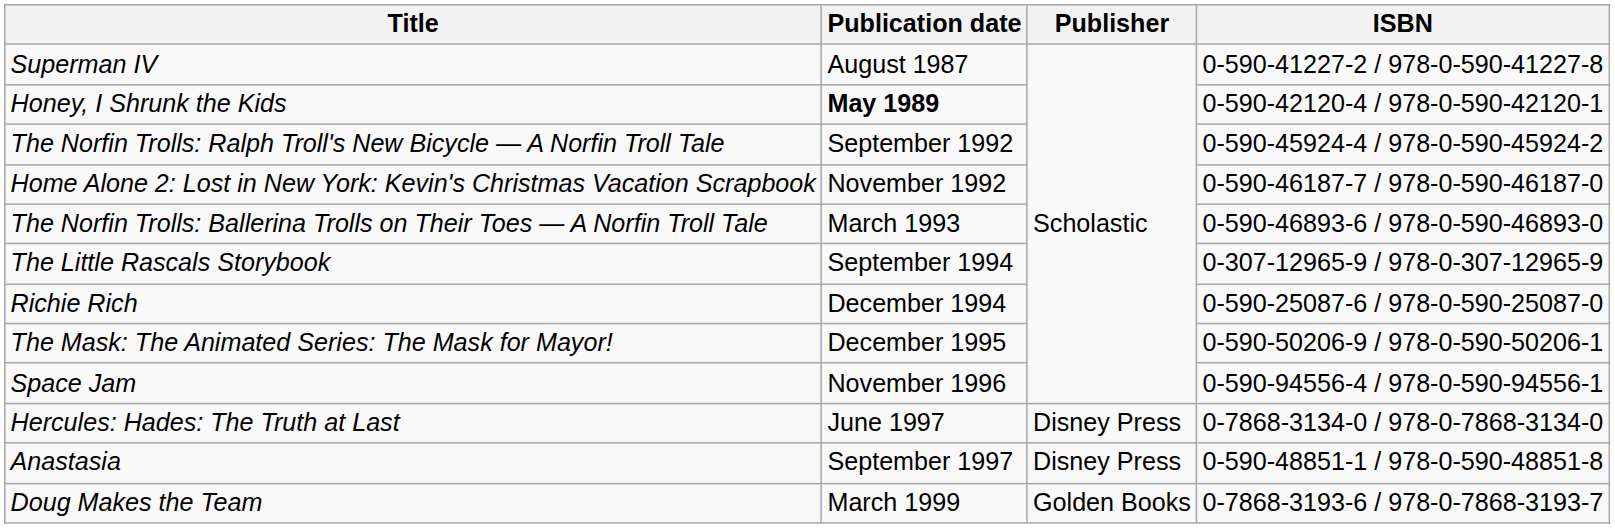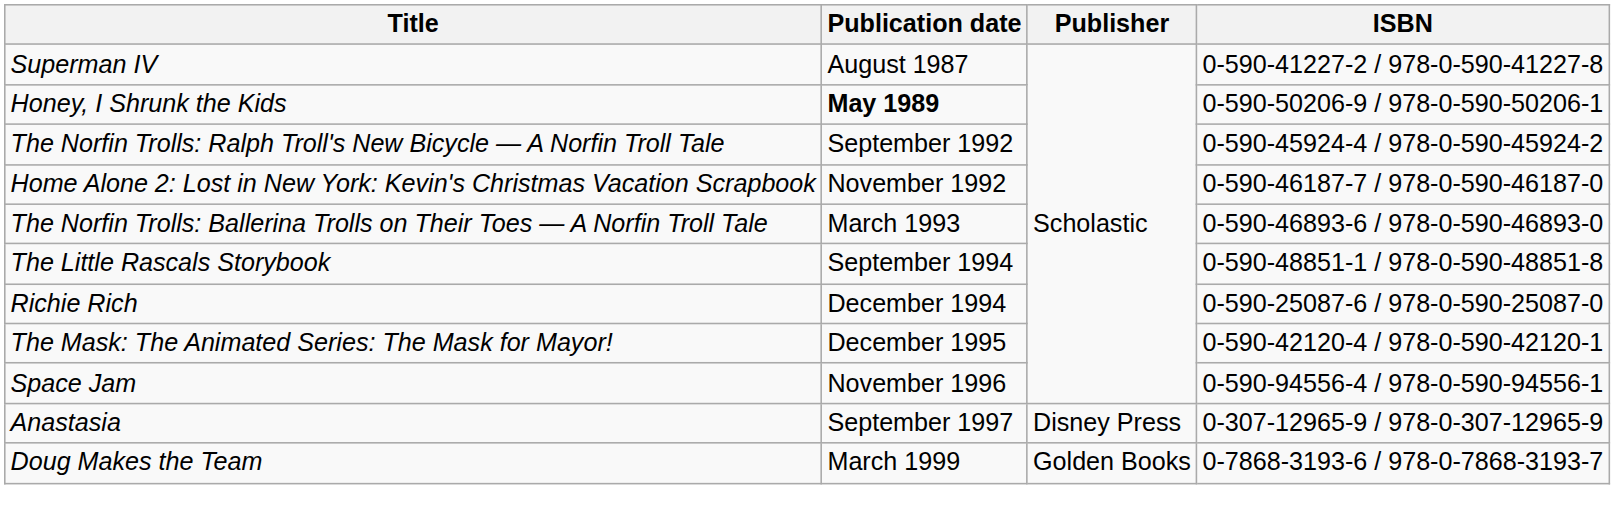(1403, 104) 0-590-42120-4 / 978-0-590-42120-1 -> (1403, 104) 0-590-50206-9 / 978-0-590-50206-1
(1403, 263) 0-307-12965-9 / 978-0-307-12965-9 -> (1403, 263) 0-590-48851-1 / 978-0-590-48851-8
(1403, 343) 0-590-50206-9 / 978-0-590-50206-1 -> (1403, 343) 0-590-42120-4 / 978-0-590-42120-1
- row: (205, 422)
(1403, 462) 0-590-48851-1 / 978-0-590-48851-8 -> (1403, 422) 0-307-12965-9 / 978-0-307-12965-9
